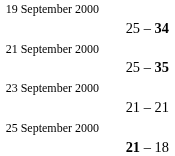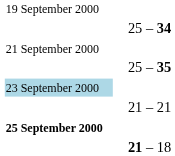(52, 88) no background -> (52, 88) lightblue background
(52, 128) normal -> (54, 127) bold
